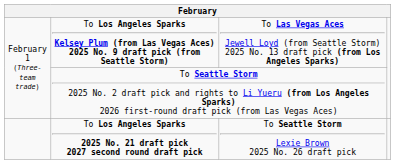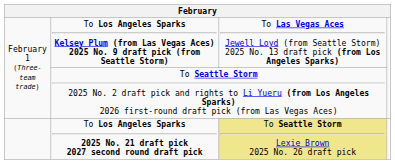(303, 139) no background -> (303, 139) khaki background
